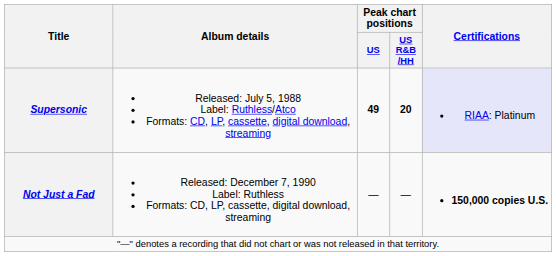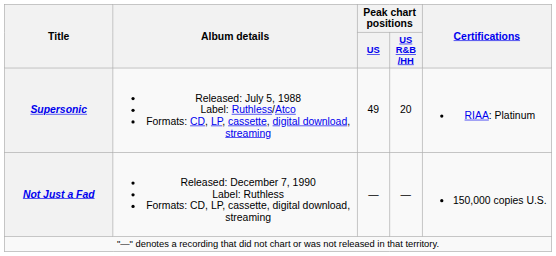(373, 110) bold -> (373, 110) normal
(406, 110) bold -> (406, 110) normal
(487, 116) lavender background -> (487, 116) no background
(487, 200) bold -> (487, 200) normal
